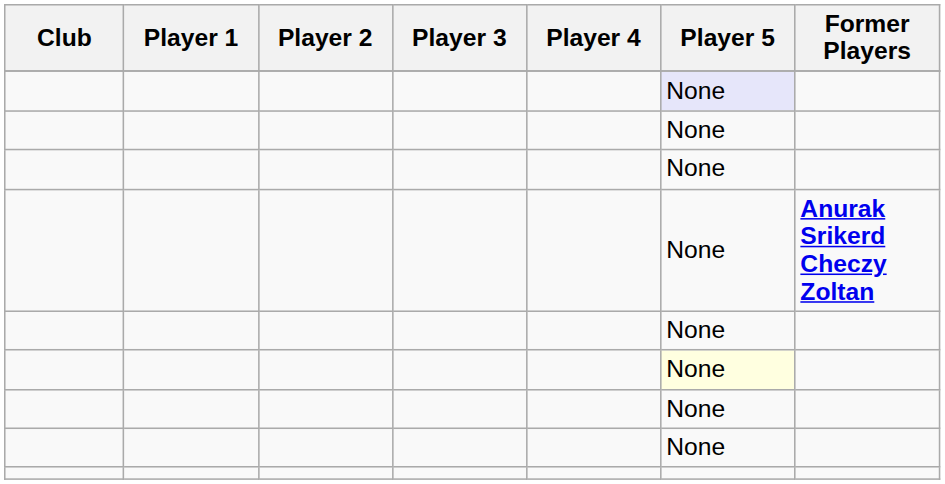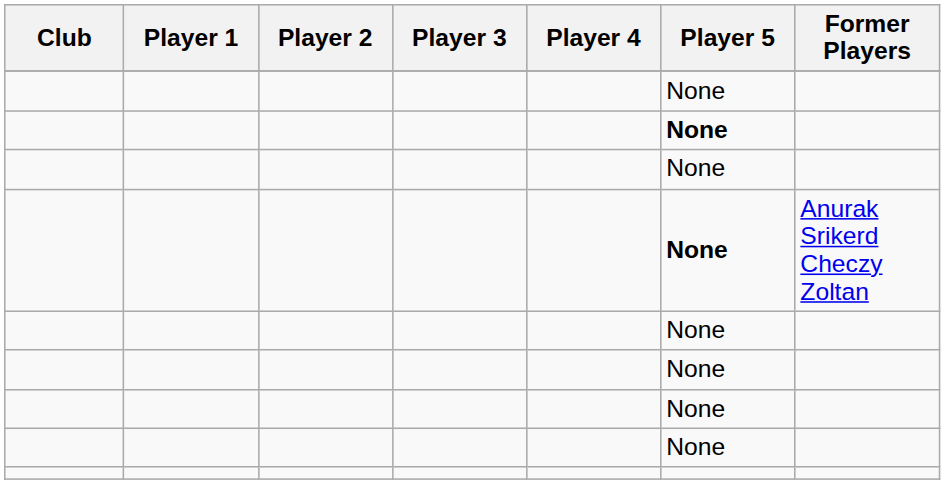(696, 90) lavender background -> (696, 90) no background
(696, 129) normal -> (697, 129) bold
(696, 249) normal -> (697, 249) bold
(844, 249) bold -> (841, 249) normal
(696, 369) lightyellow background -> (696, 369) no background
